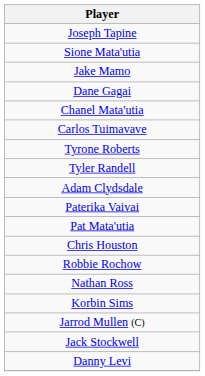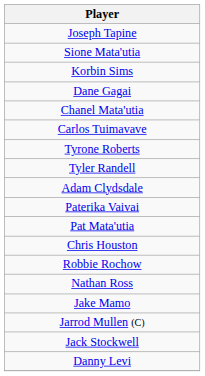(102, 71) Jake Mamo -> (102, 71) Korbin Sims
(102, 303) Korbin Sims -> (102, 303) Jake Mamo
